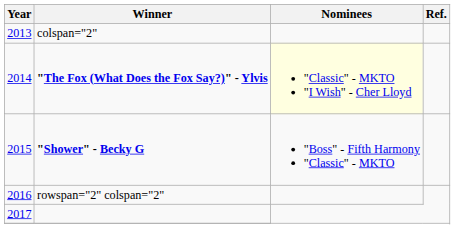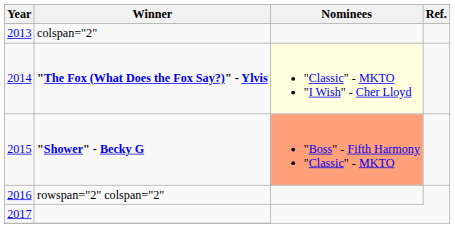(347, 156) no background -> (347, 156) lightsalmon background
